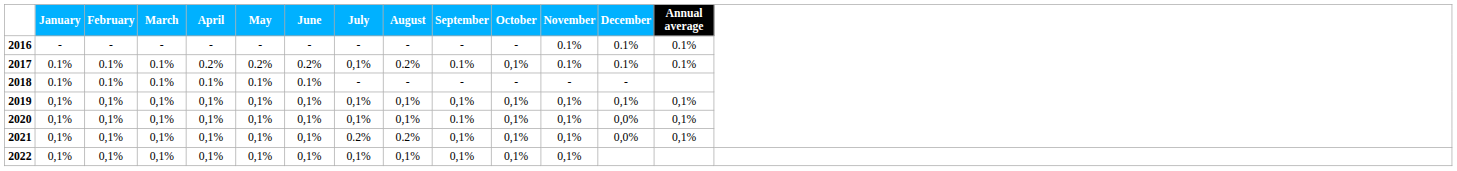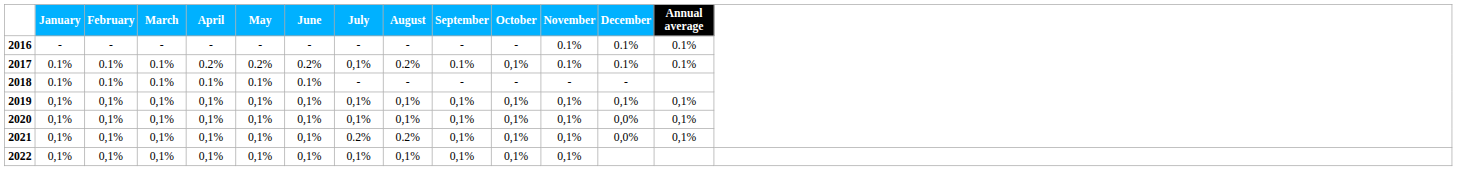(462, 119) 0.1% -> (462, 119) 0,1%
